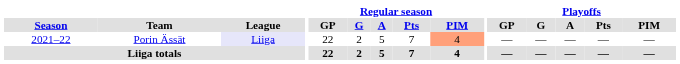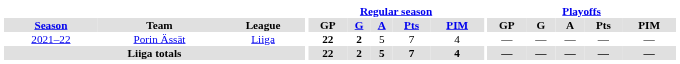(263, 39) lavender background -> (263, 39) no background
(328, 39) normal -> (328, 39) bold
(359, 39) normal -> (359, 39) bold
(457, 39) lightsalmon background -> (457, 39) no background
